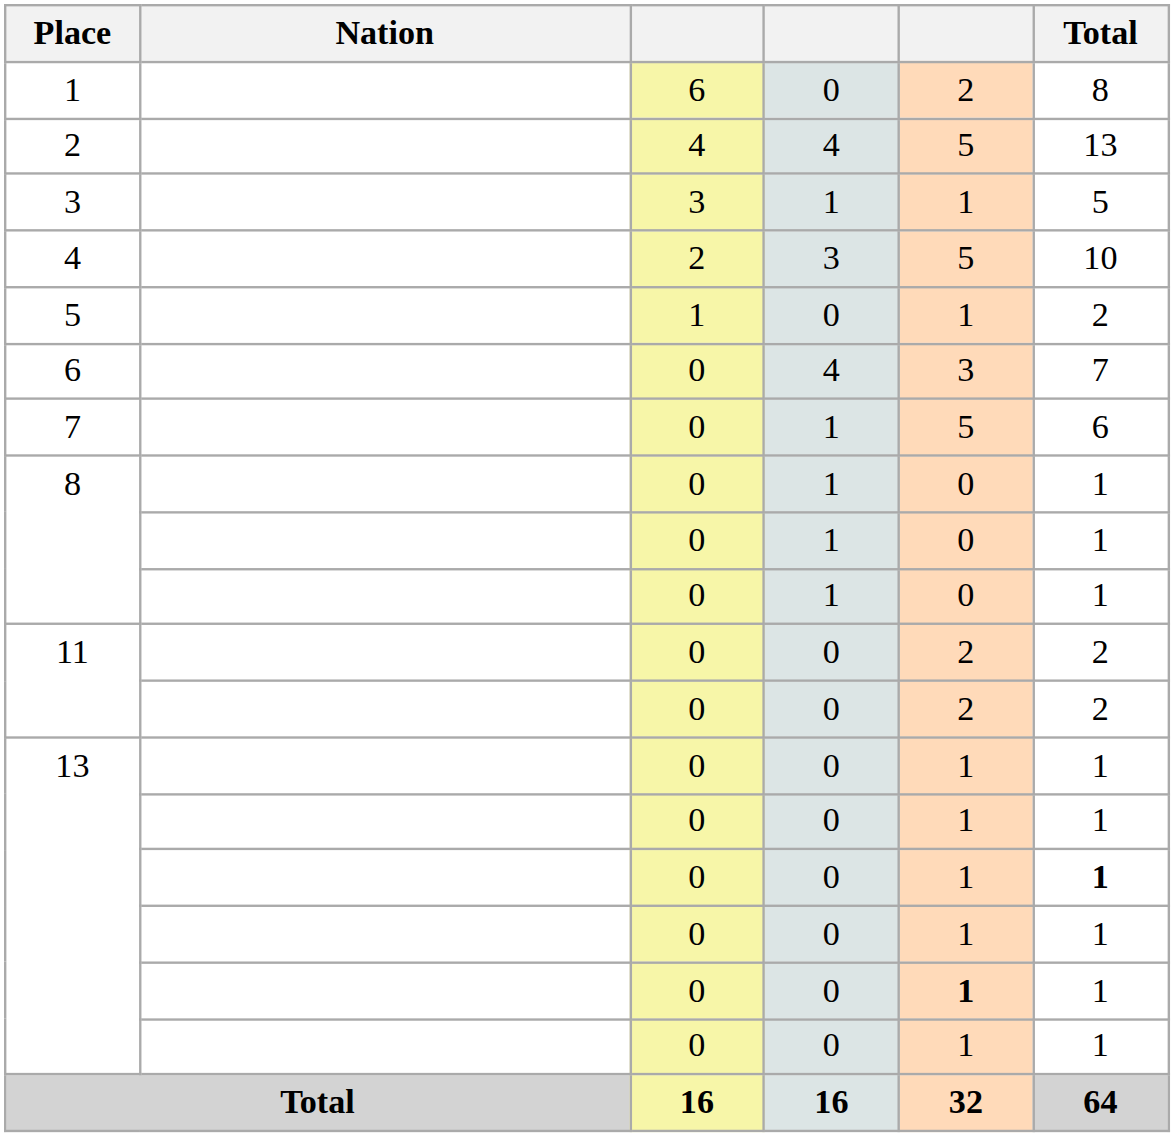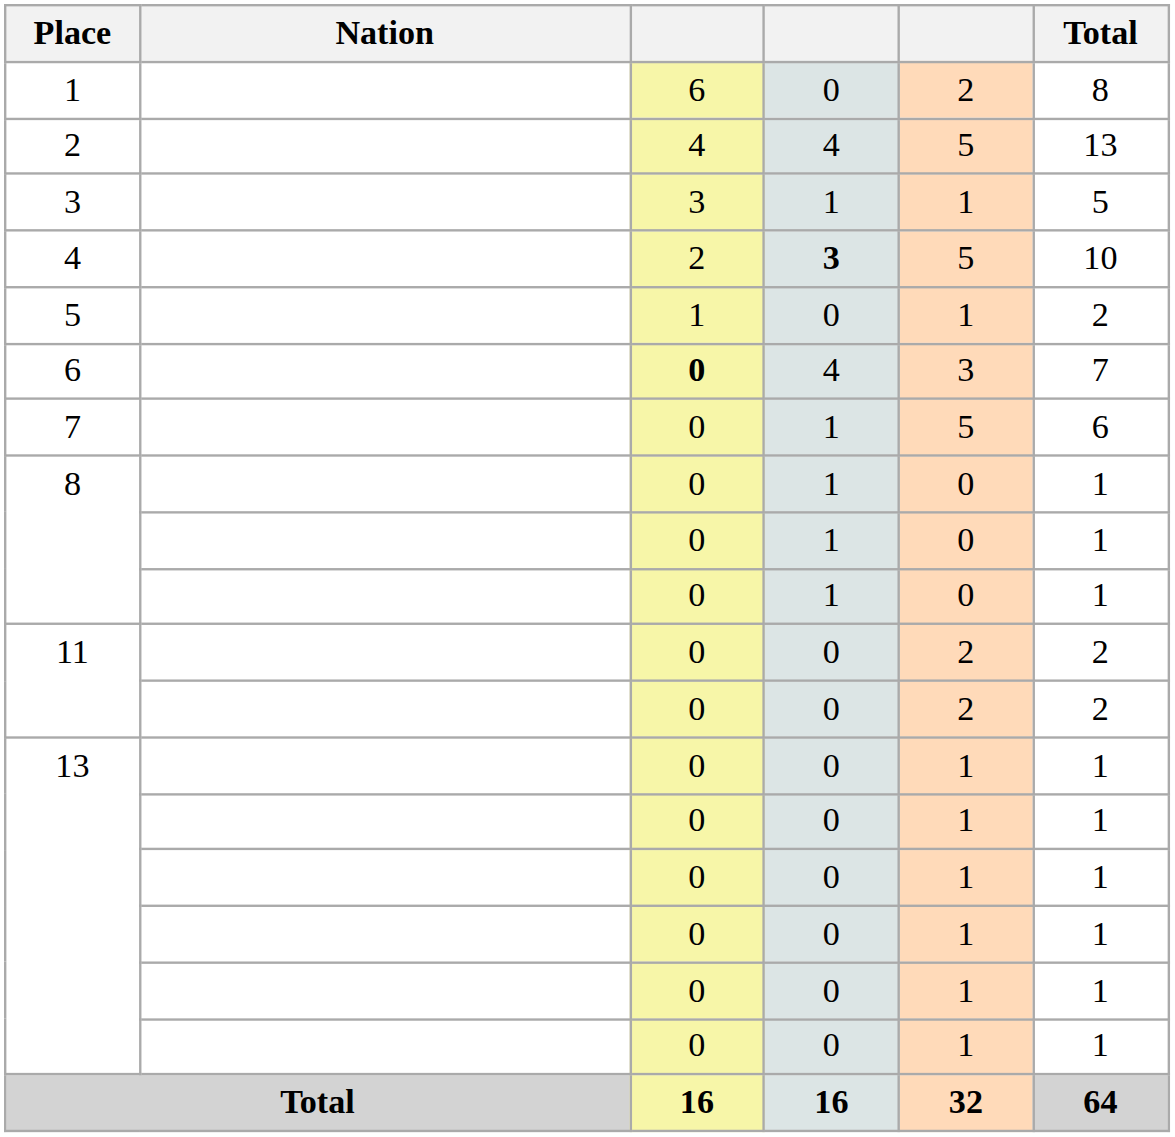(831, 258) normal -> (831, 258) bold
(697, 370) normal -> (697, 370) bold
(1100, 877) bold -> (1100, 877) normal
(966, 989) bold -> (966, 989) normal
